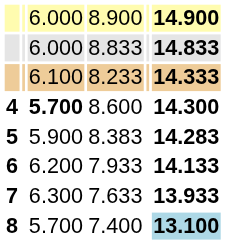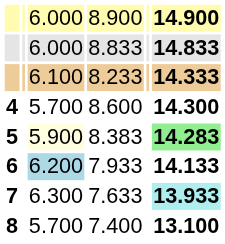(56, 107) bold -> (56, 107) normal
(56, 136) no background -> (56, 136) lightyellow background
(186, 136) no background -> (186, 136) lightgreen background
(56, 166) no background -> (56, 166) lightblue background
(186, 196) no background -> (186, 196) paleturquoise background
(186, 225) lightblue background -> (186, 225) no background
